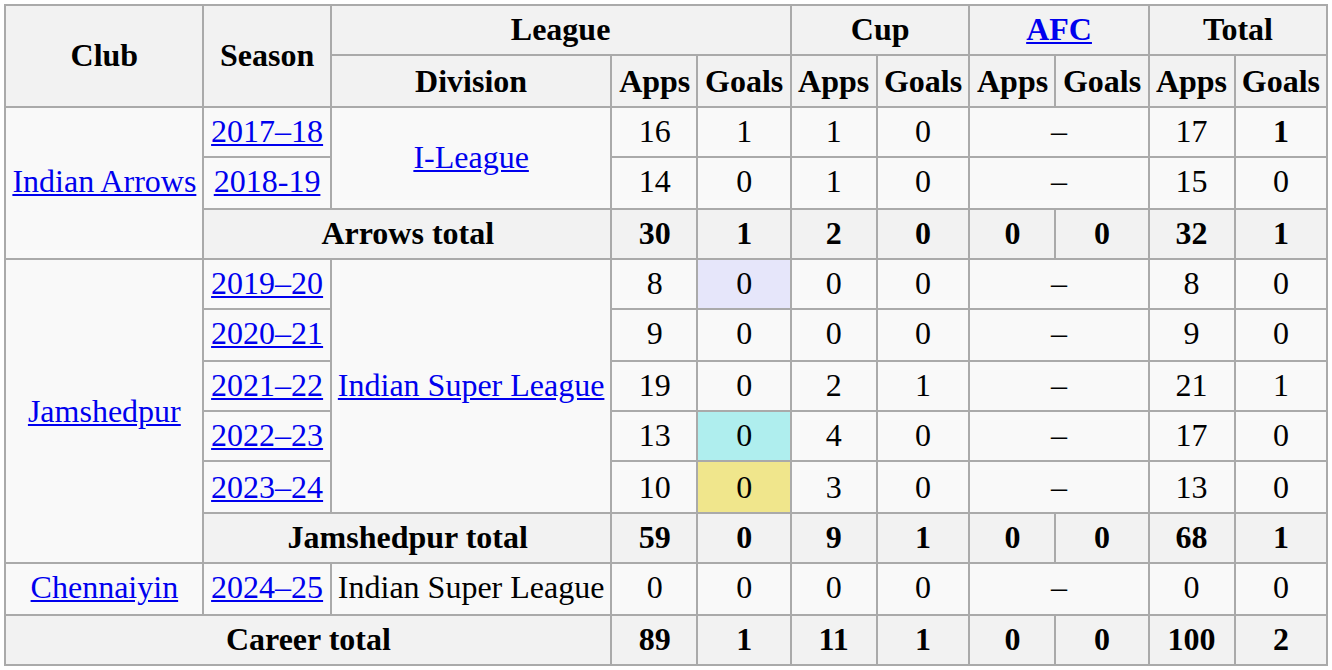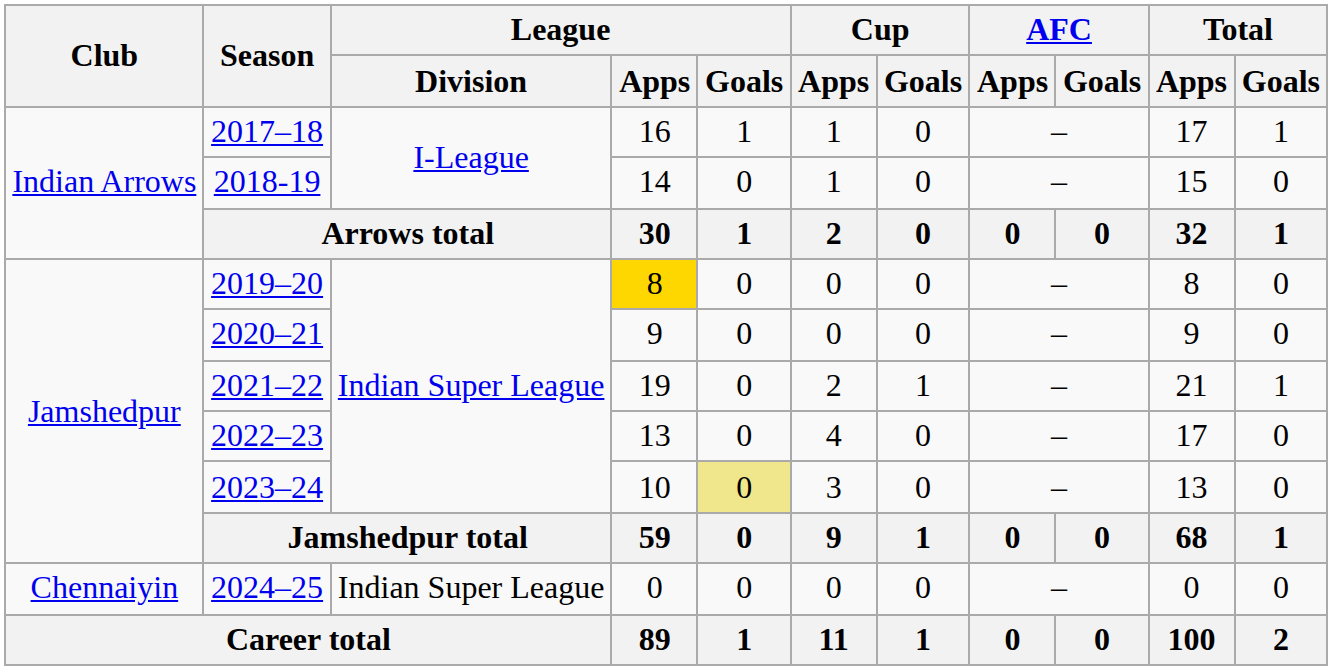(1281, 131) bold -> (1281, 131) normal
(655, 283) no background -> (655, 283) gold background
(744, 283) lavender background -> (744, 283) no background
(744, 435) paleturquoise background -> (744, 435) no background
